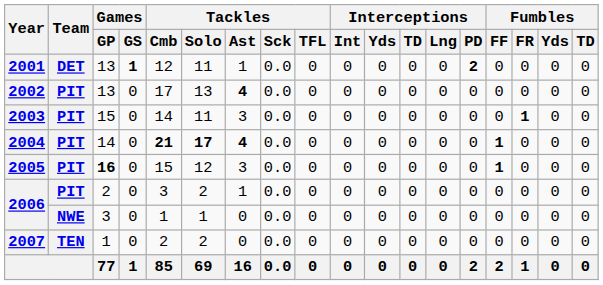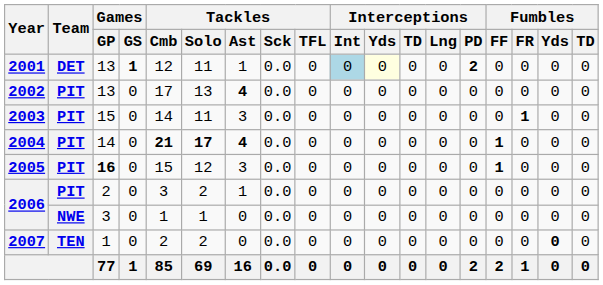(347, 67) no background -> (347, 67) lightblue background
(382, 67) no background -> (382, 67) lightyellow background
(555, 242) normal -> (555, 242) bold
